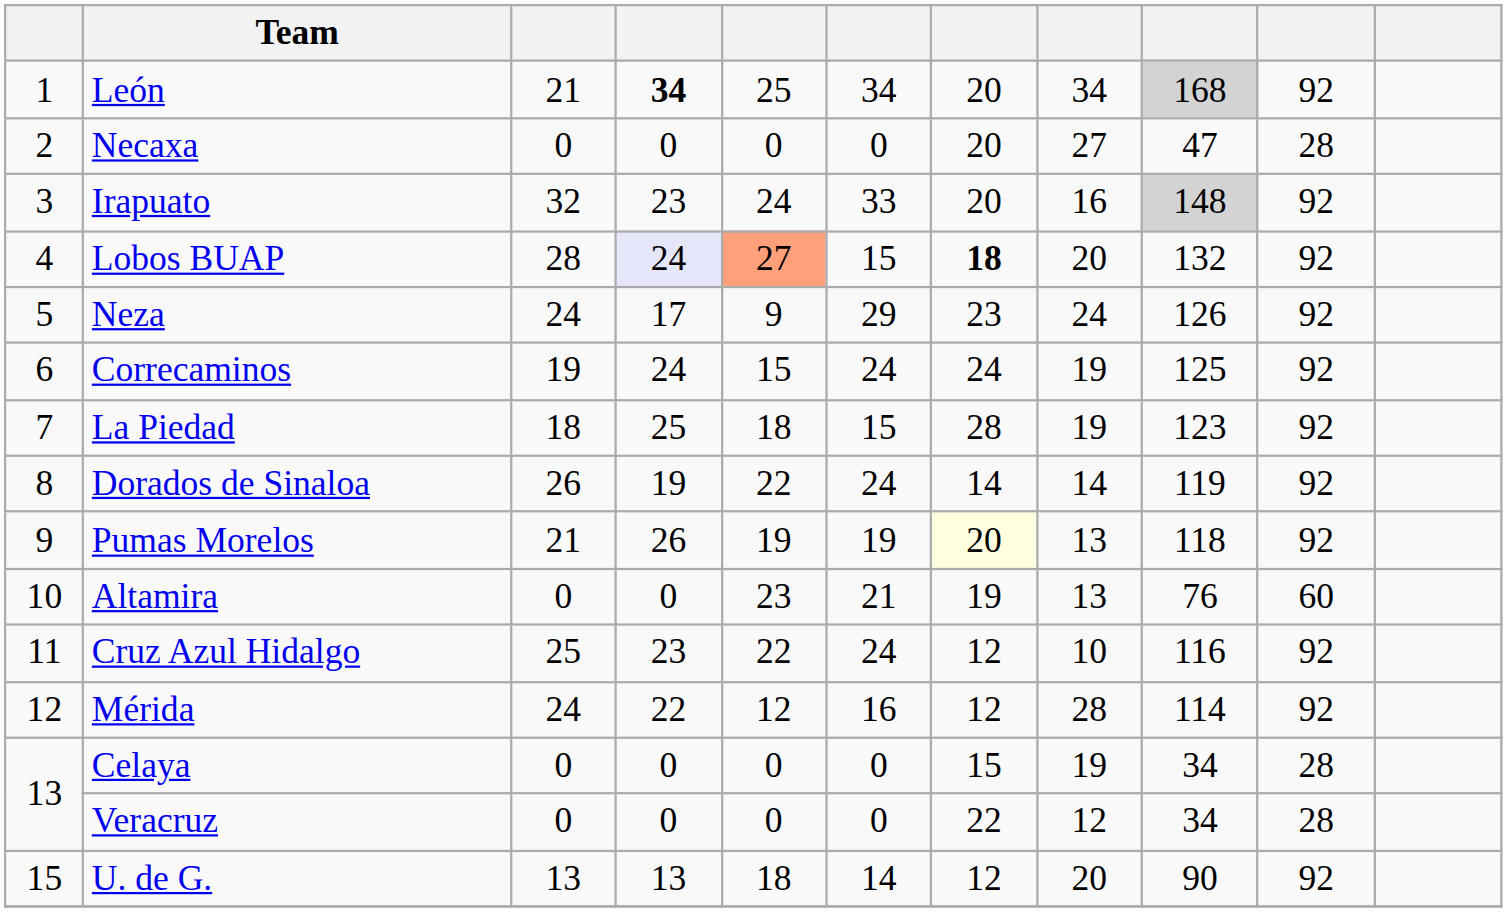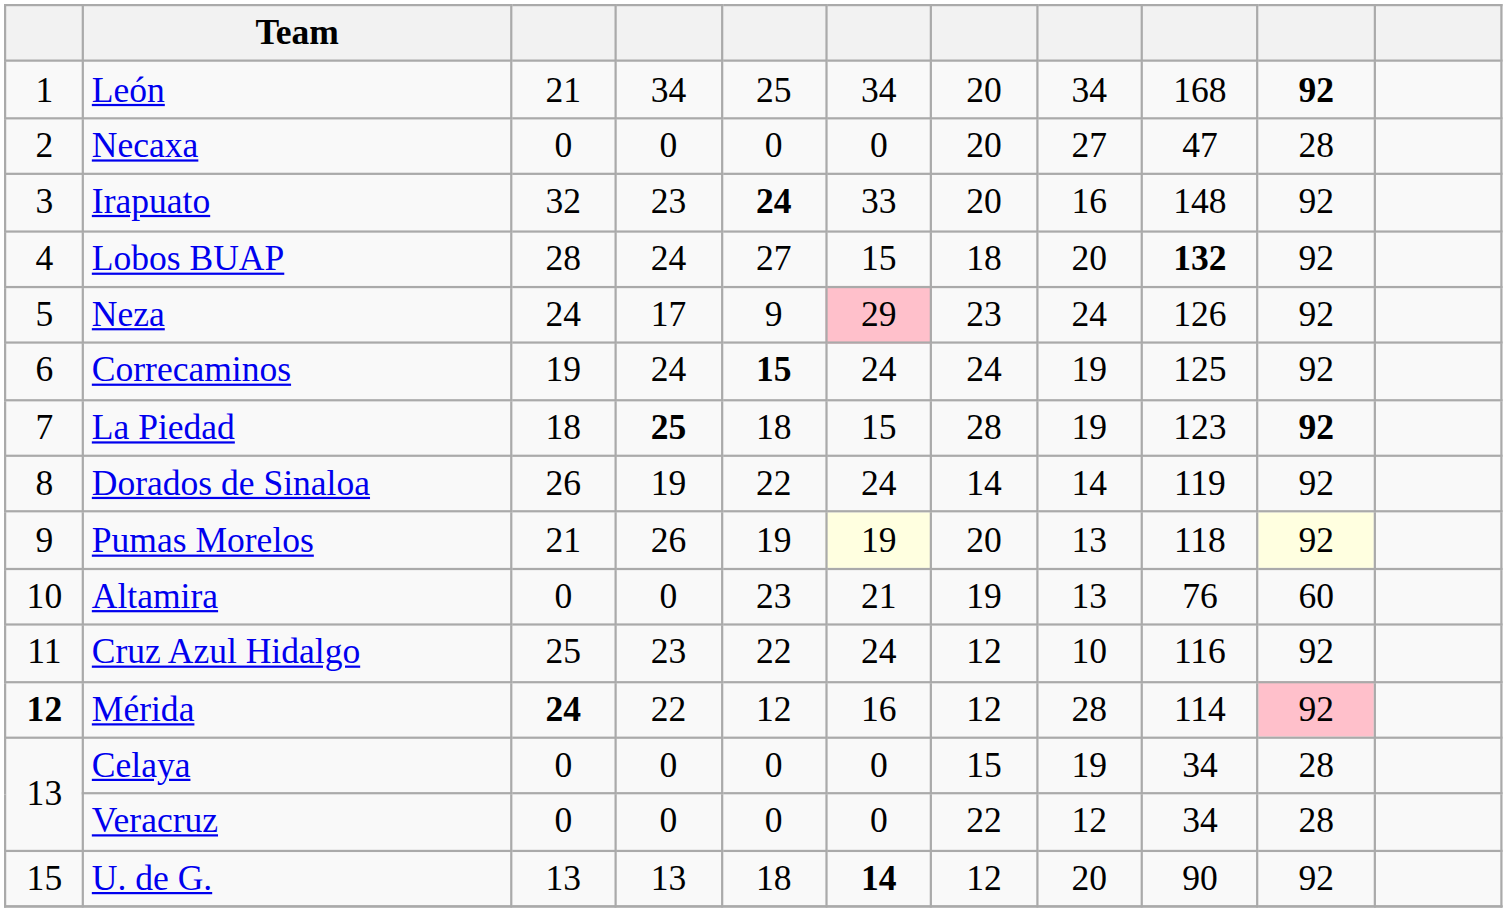(668, 88) bold -> (668, 88) normal
(1200, 88) lightgrey background -> (1200, 88) no background
(1316, 88) normal -> (1316, 88) bold
(774, 201) normal -> (774, 201) bold
(1200, 201) lightgrey background -> (1200, 201) no background
(668, 257) lavender background -> (668, 257) no background
(774, 257) lightsalmon background -> (774, 257) no background
(984, 257) bold -> (984, 257) normal
(1200, 257) normal -> (1200, 257) bold
(879, 314) no background -> (879, 314) pink background
(774, 370) normal -> (774, 370) bold
(668, 426) normal -> (668, 426) bold
(1316, 426) normal -> (1316, 426) bold
(879, 539) no background -> (879, 539) lightyellow background
(984, 539) lightyellow background -> (984, 539) no background
(1316, 539) no background -> (1316, 539) lightyellow background
(44, 708) normal -> (44, 708) bold
(563, 708) normal -> (563, 708) bold
(1316, 708) no background -> (1316, 708) pink background
(879, 877) normal -> (879, 877) bold
